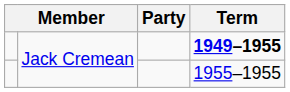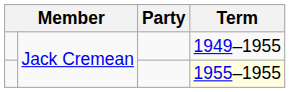(237, 45) bold -> (237, 45) normal
(237, 73) no background -> (237, 73) lightyellow background
